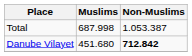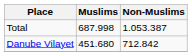(140, 43) bold -> (140, 43) normal
